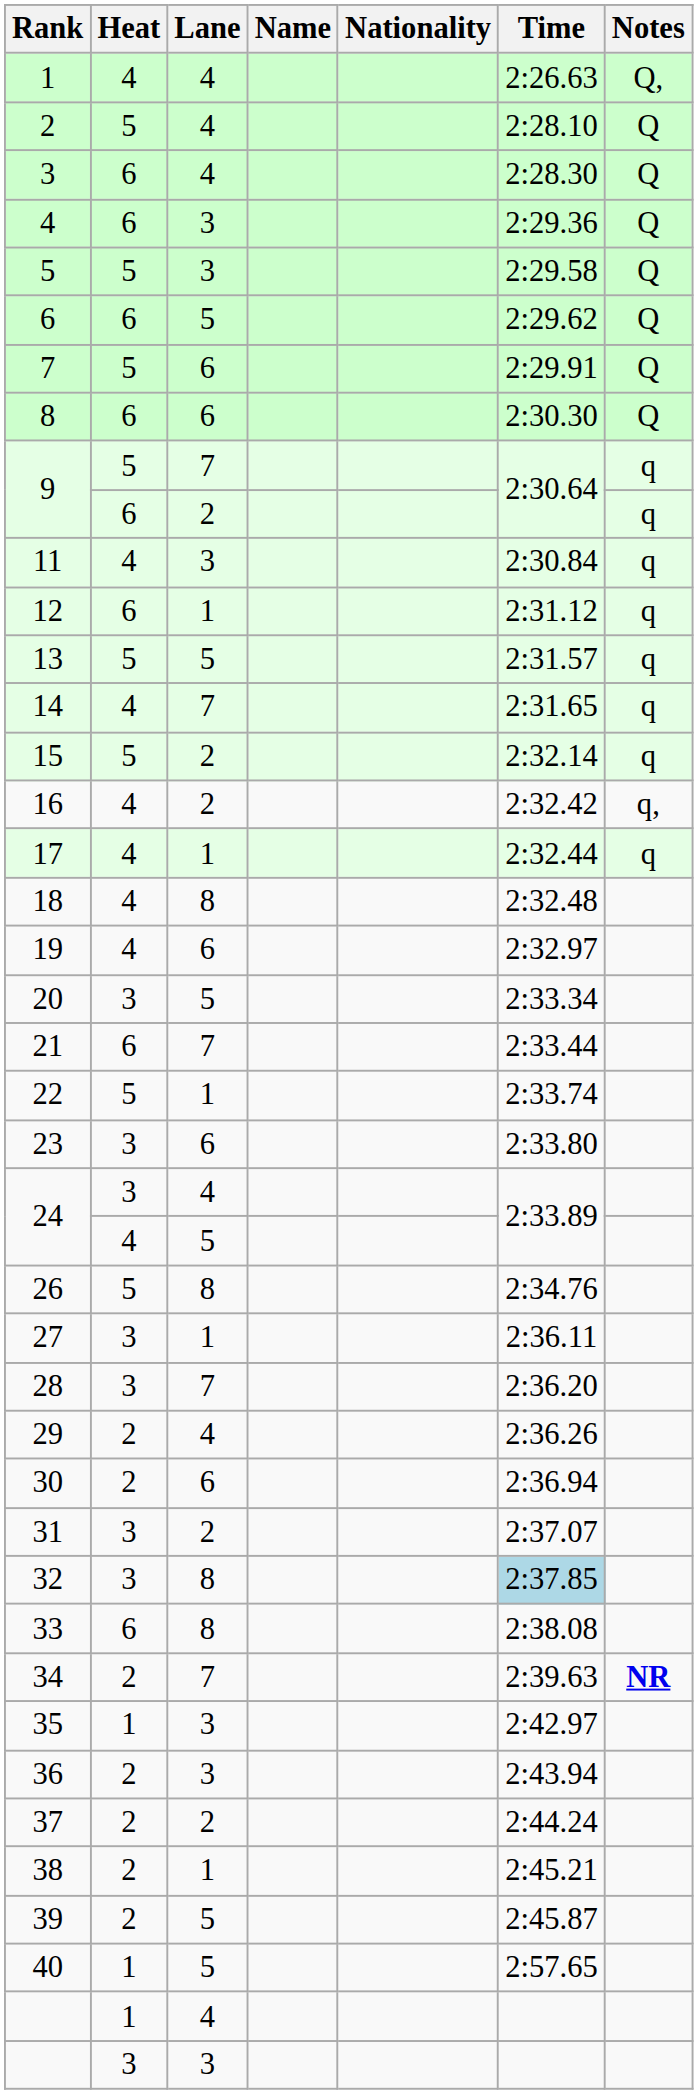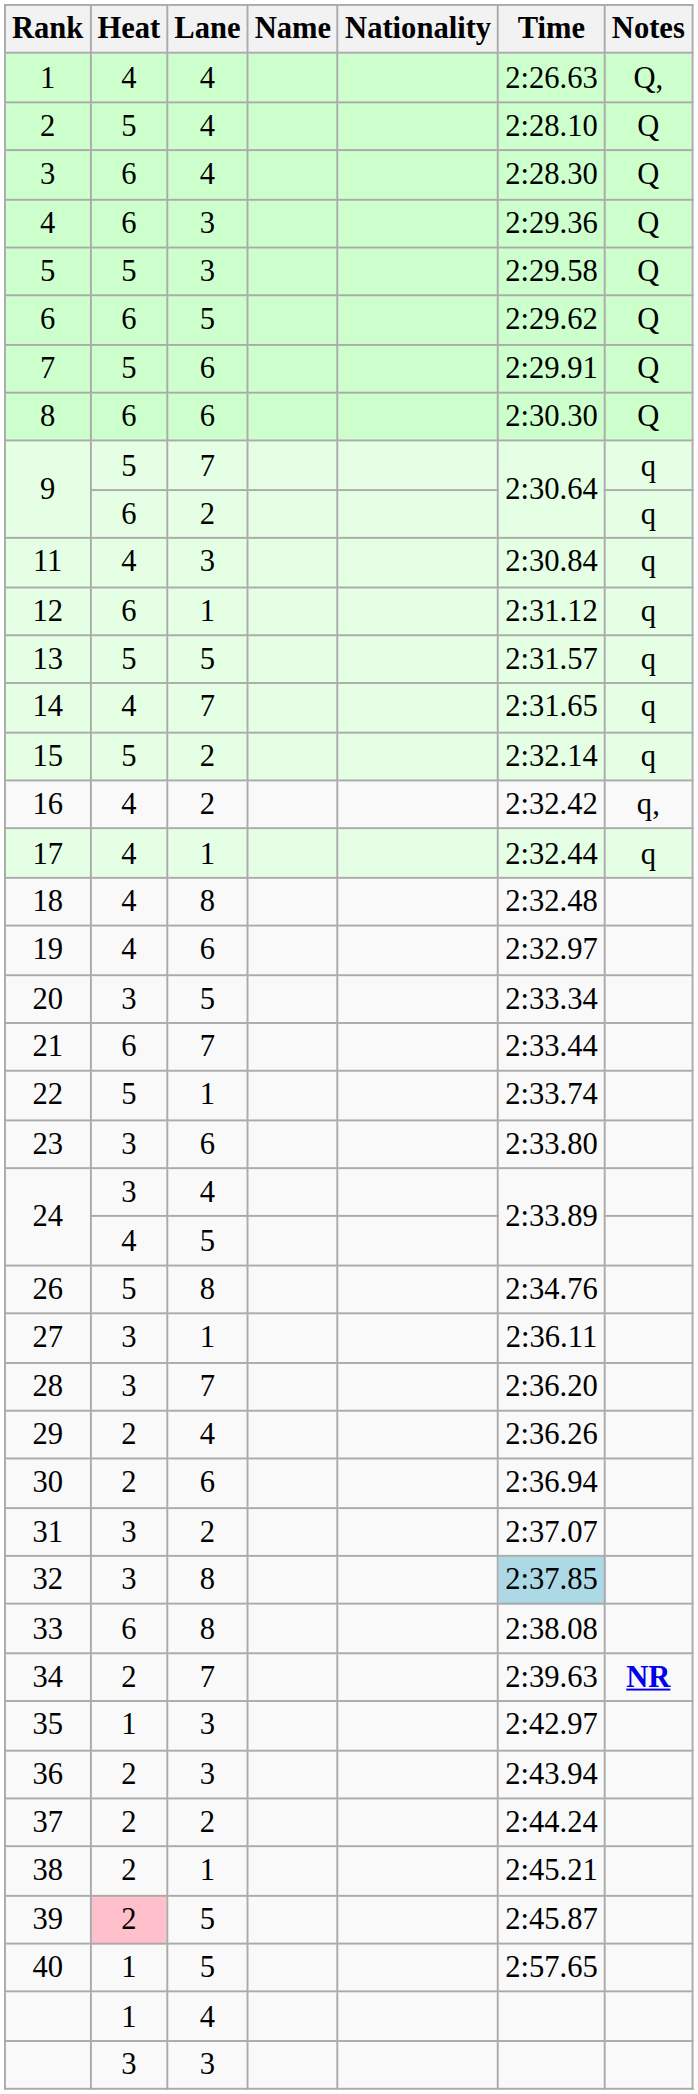(129, 1918) no background -> (129, 1918) pink background
